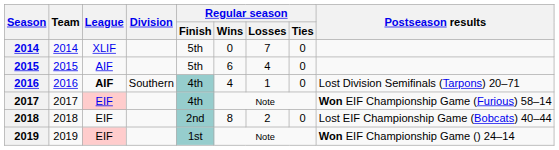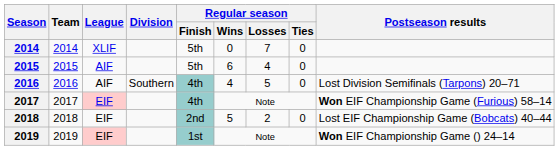(104, 84) bold -> (104, 84) normal
(267, 84) 1 -> (267, 84) 5
(230, 119) 8 -> (230, 119) 5
